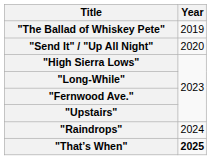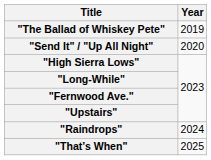(192, 146) bold -> (192, 146) normal
